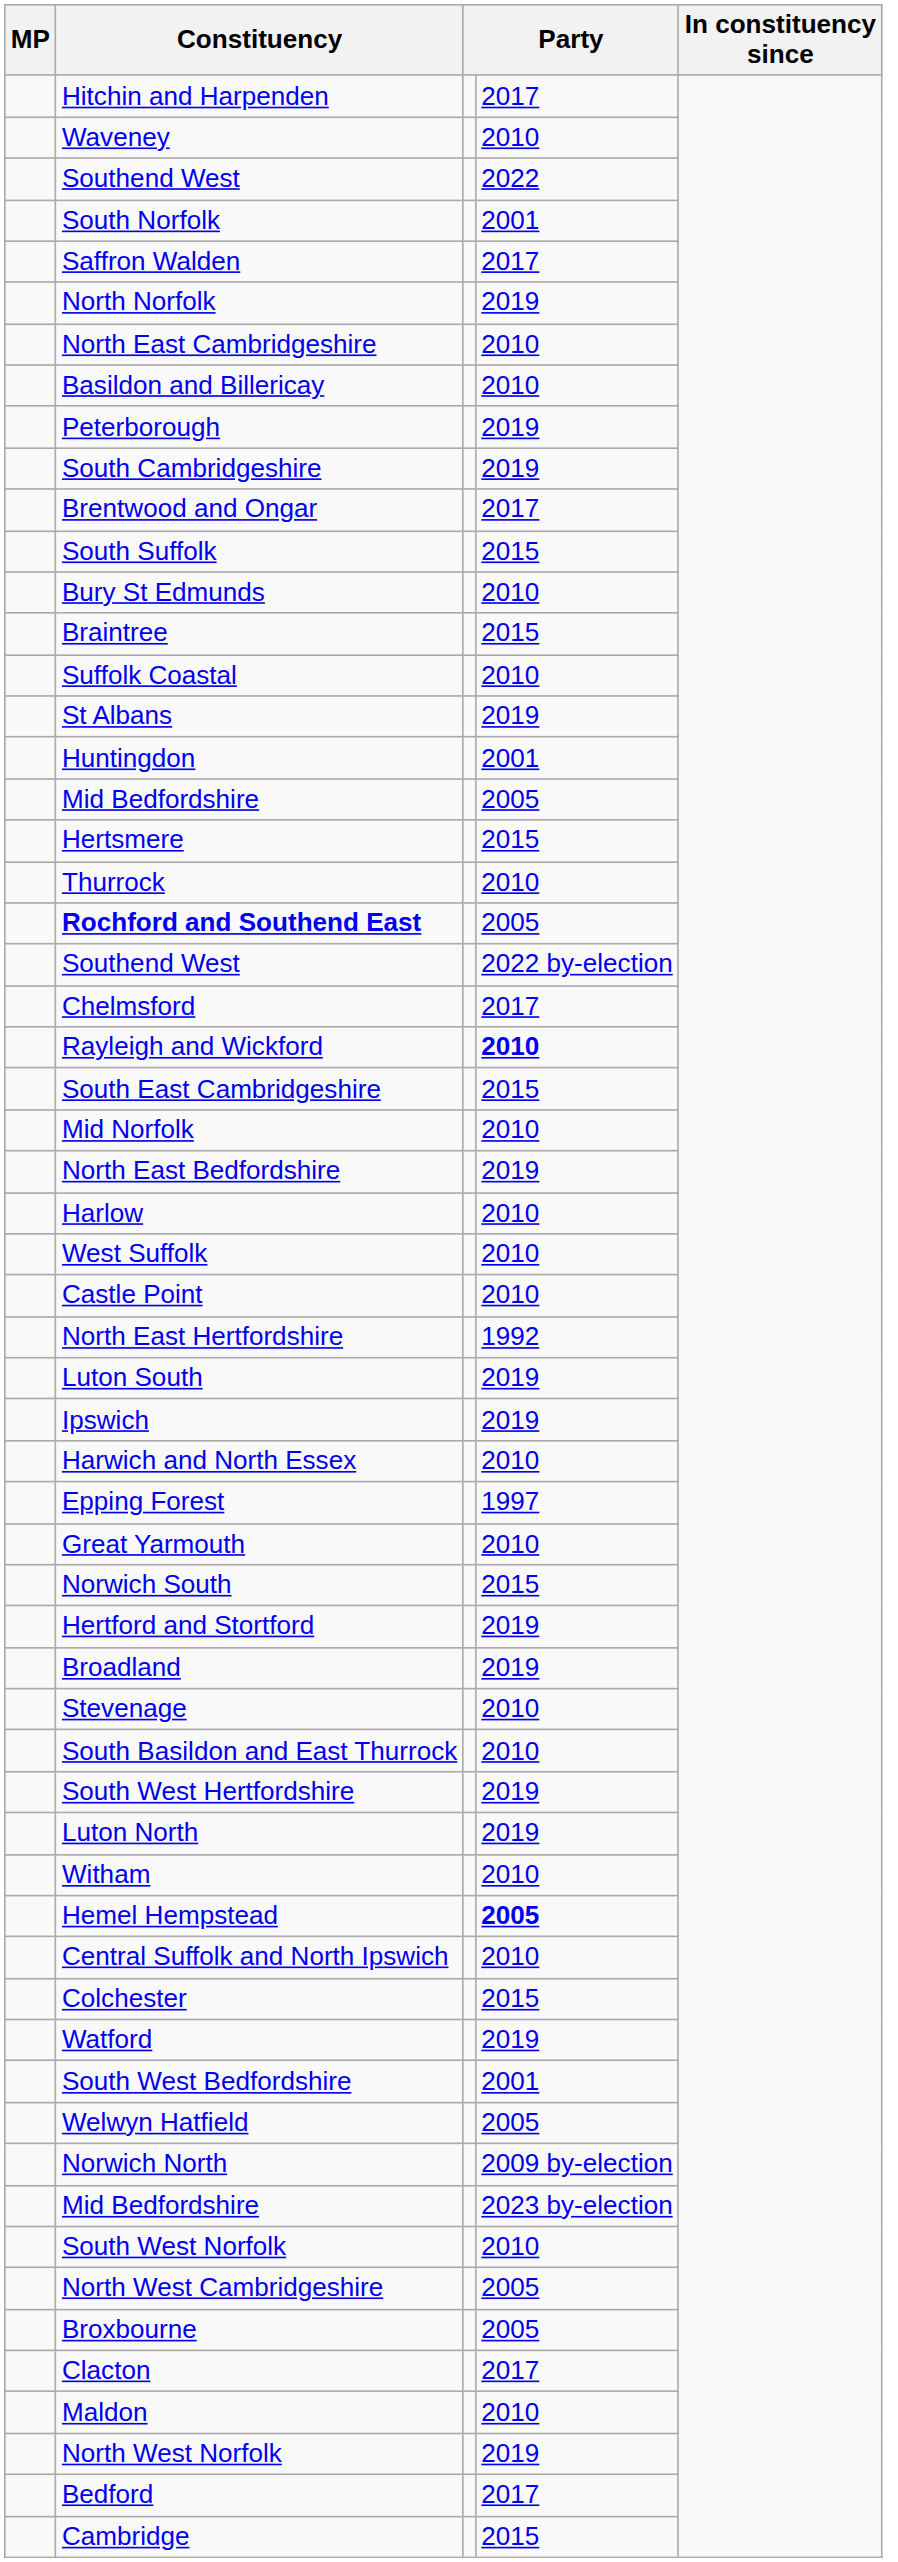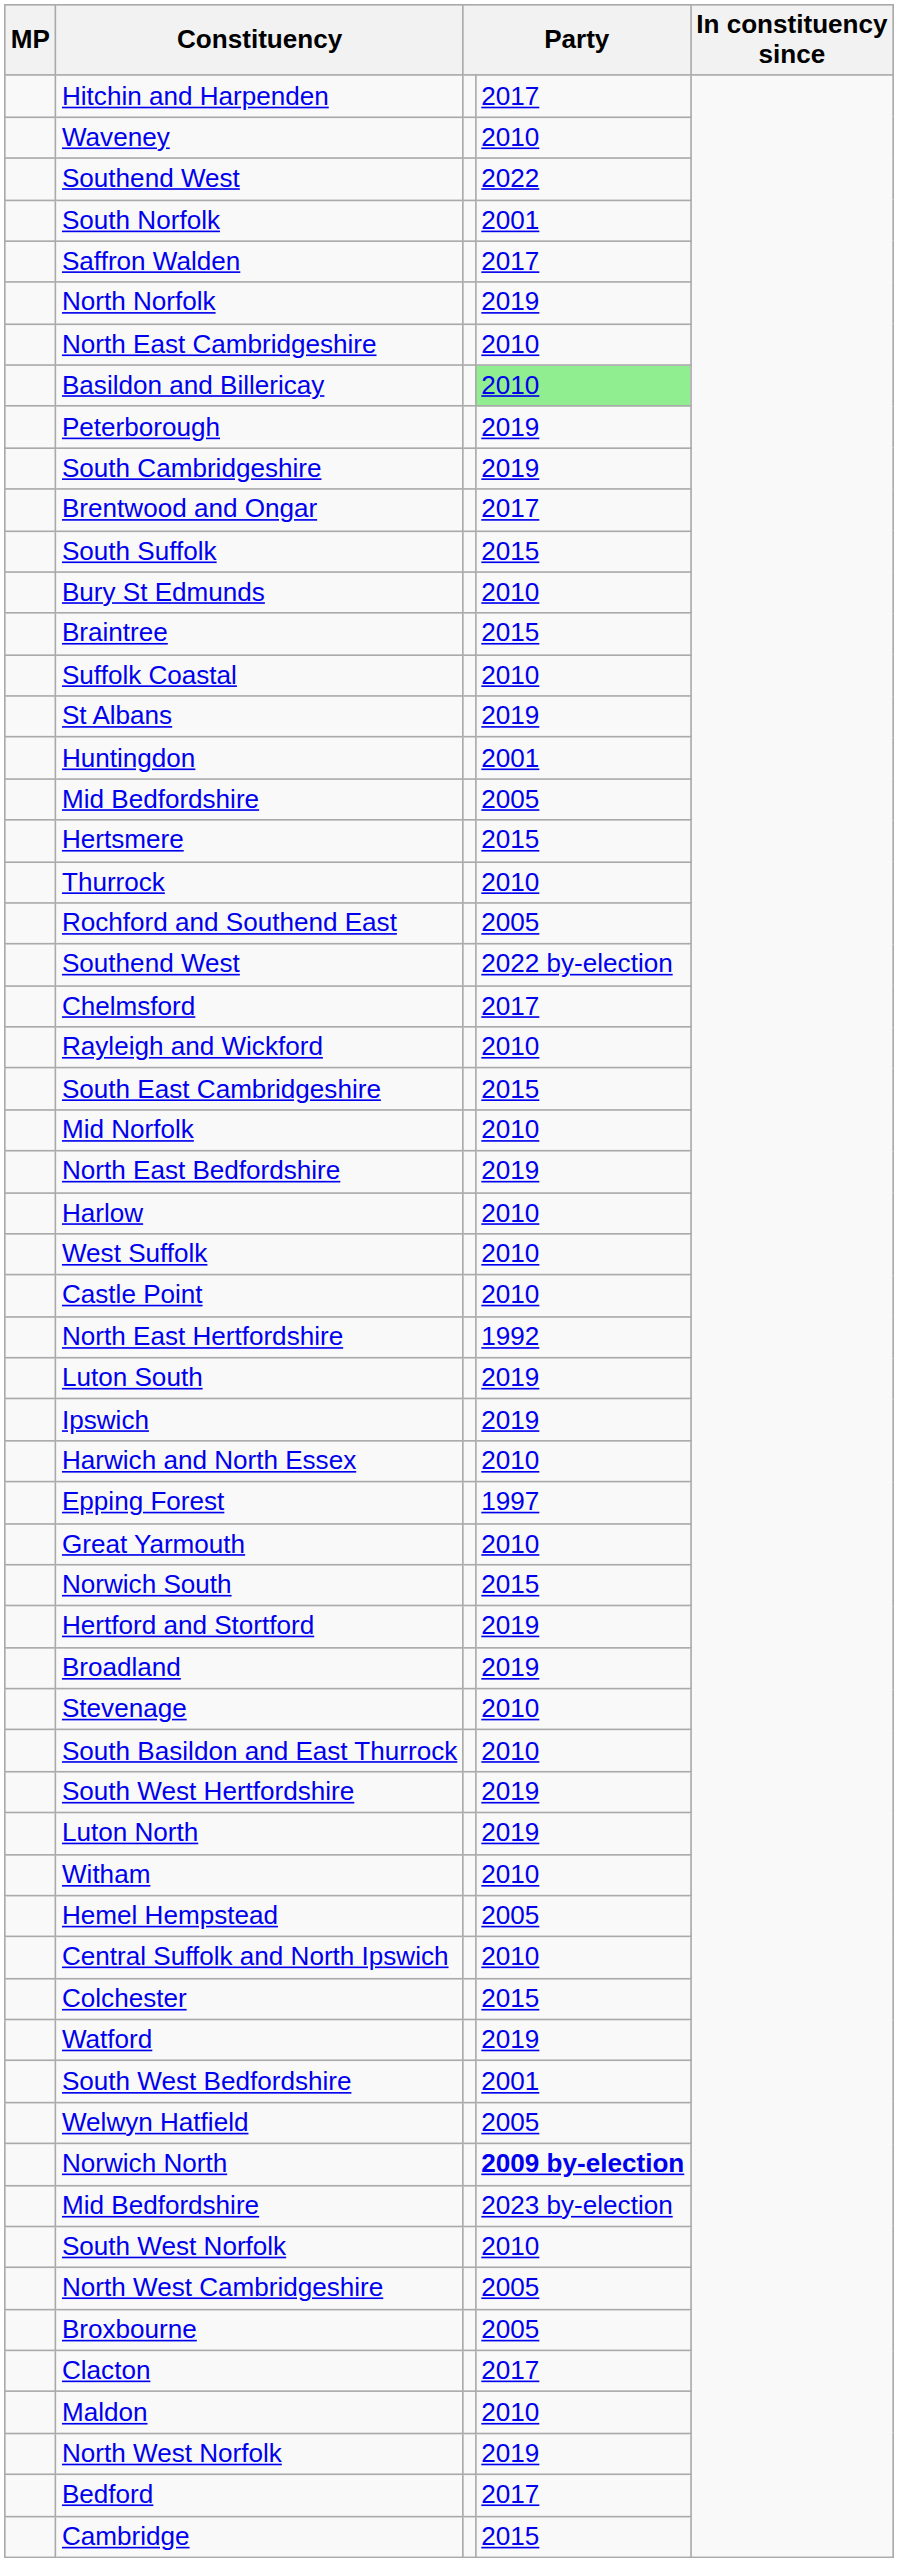(510, 385) no background -> (510, 385) lightgreen background
(242, 923) bold -> (229, 923) normal
(510, 1047) bold -> (510, 1047) normal
(510, 1915) bold -> (510, 1915) normal
(577, 2163) normal -> (583, 2163) bold
